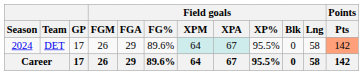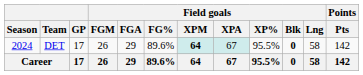(195, 45) normal -> (195, 45) bold
(293, 45) normal -> (293, 45) bold
(342, 45) lightsalmon background -> (342, 45) no background
